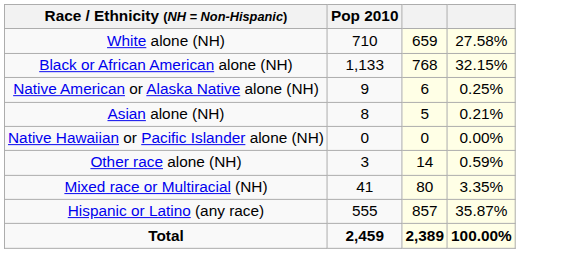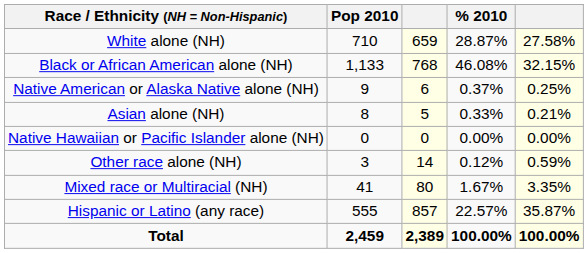+ column: (481, 16)
